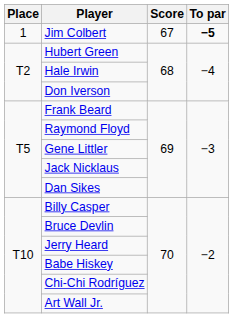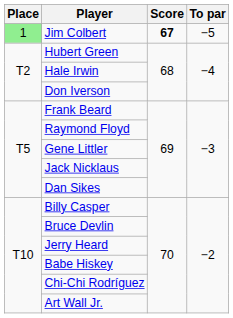(23, 33) no background -> (23, 33) lightgreen background
(167, 33) normal -> (167, 33) bold
(208, 33) bold -> (208, 33) normal
